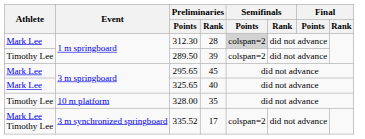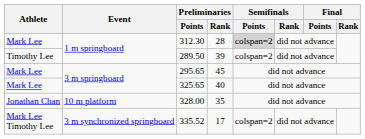(30, 101) Timothy Lee -> (33, 101) Jonathan Chan
